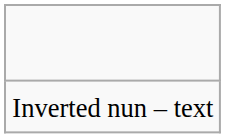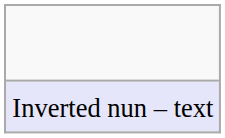(113, 107) no background -> (113, 107) lavender background
